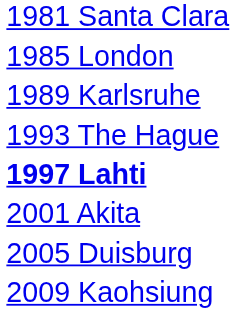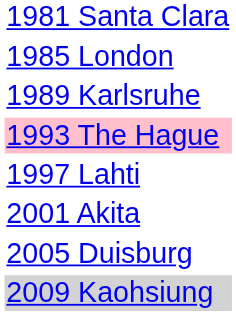(113, 135) no background -> (113, 135) pink background
(76, 174) bold -> (73, 174) normal
(110, 292) no background -> (110, 292) lightgrey background
